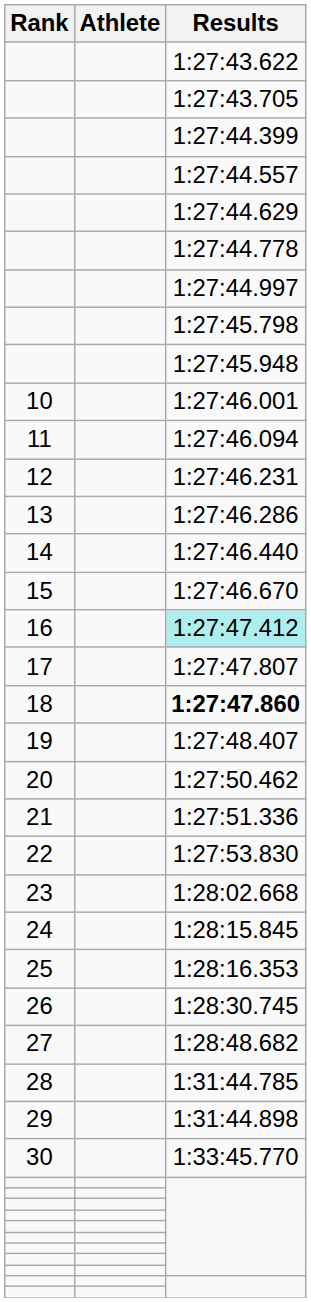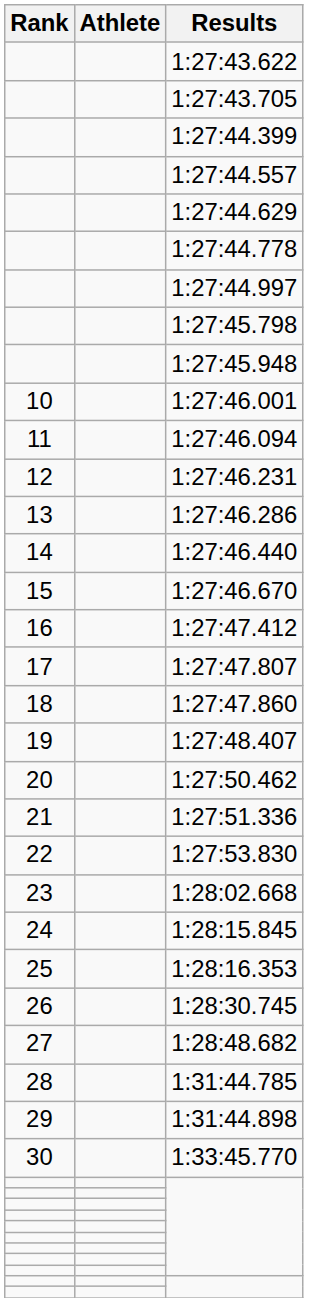(236, 628) paleturquoise background -> (234, 628) no background
(236, 703) bold -> (234, 703) normal
